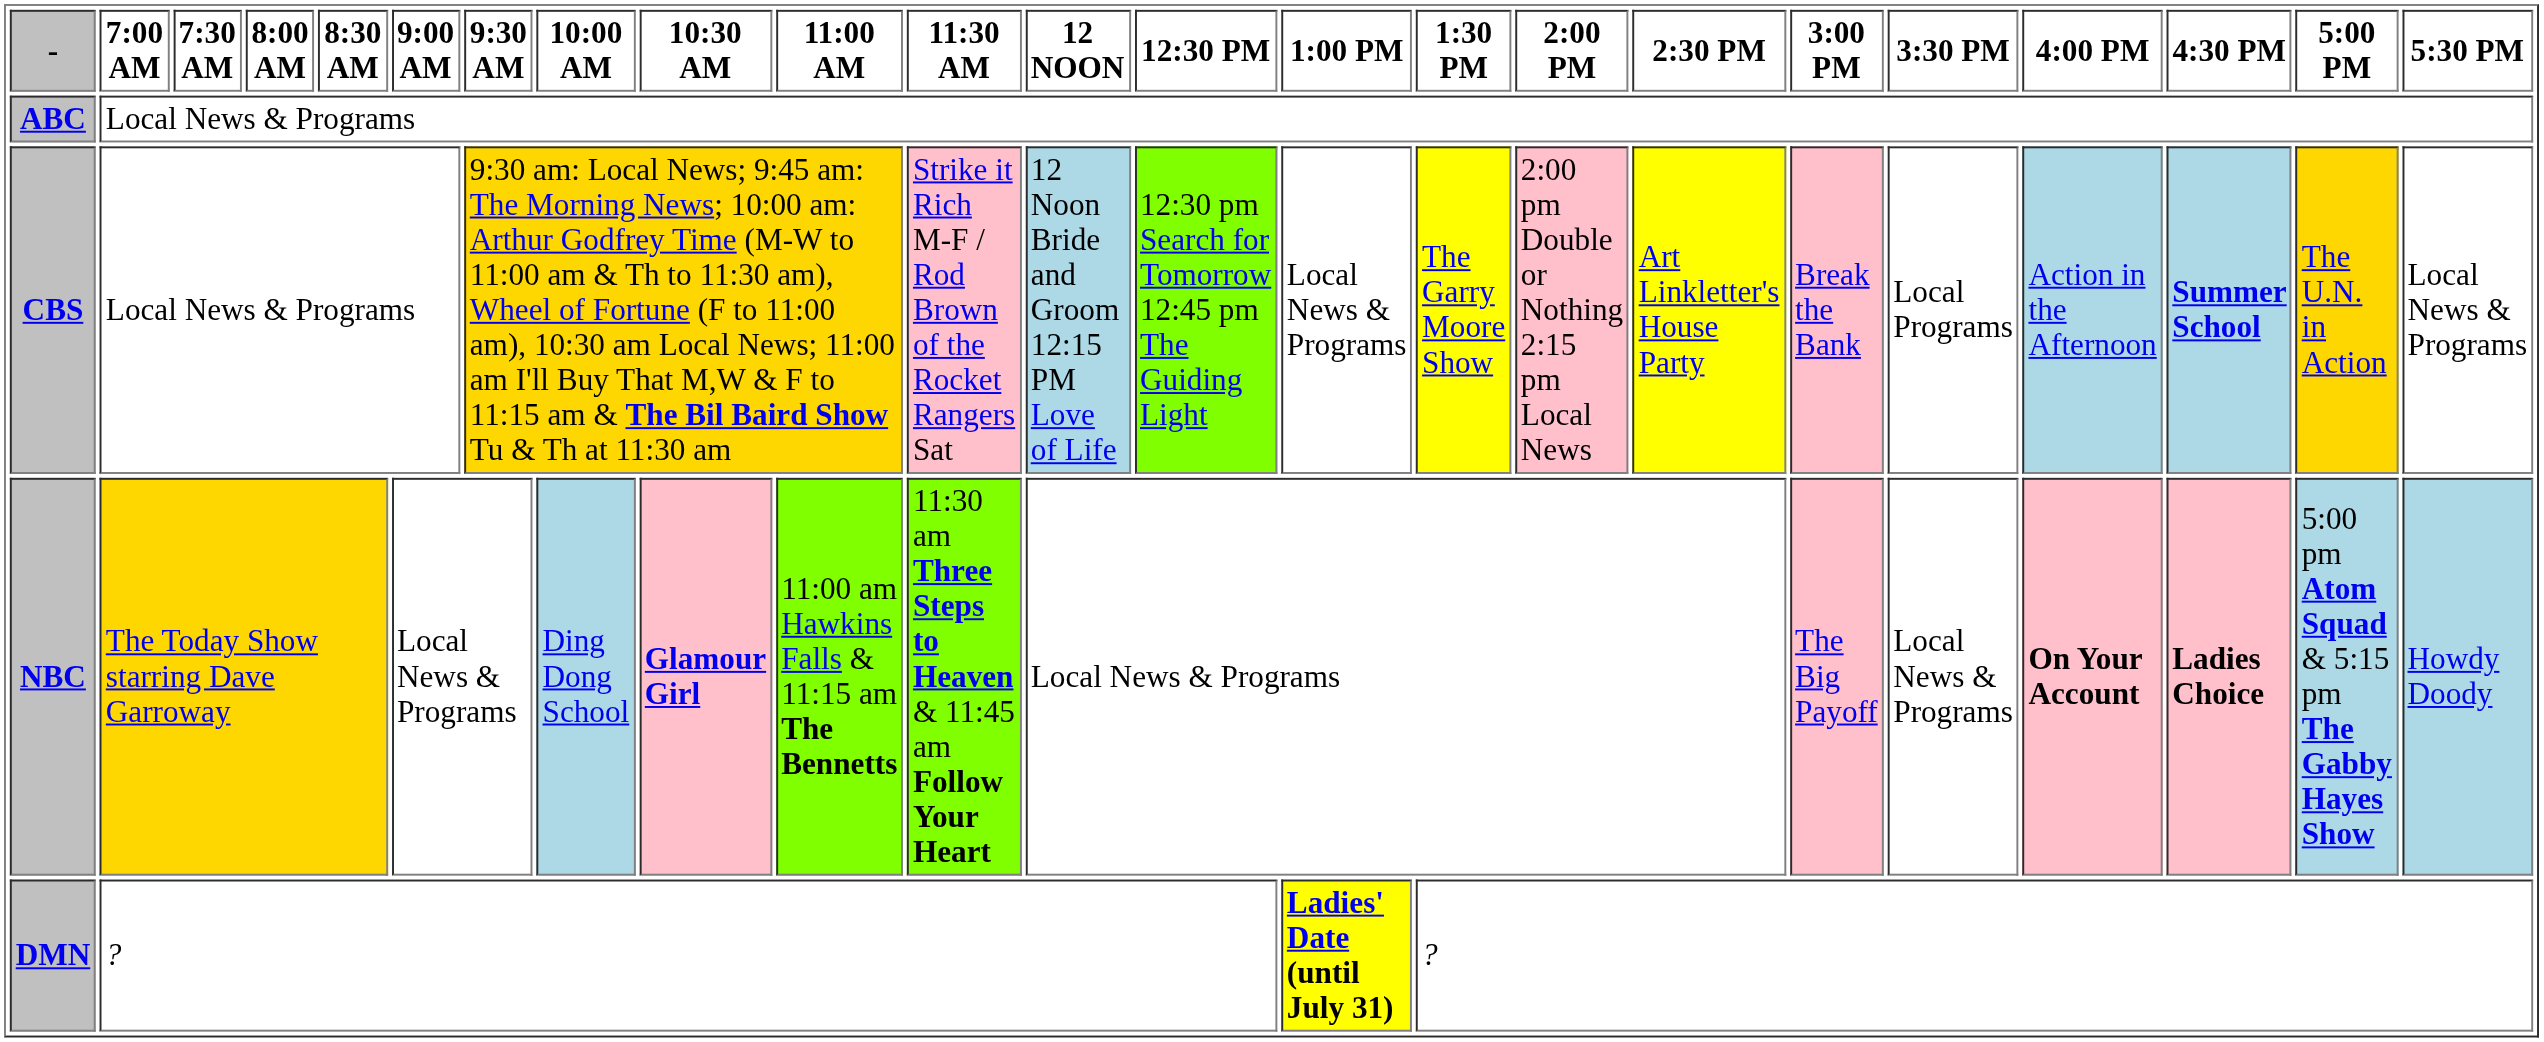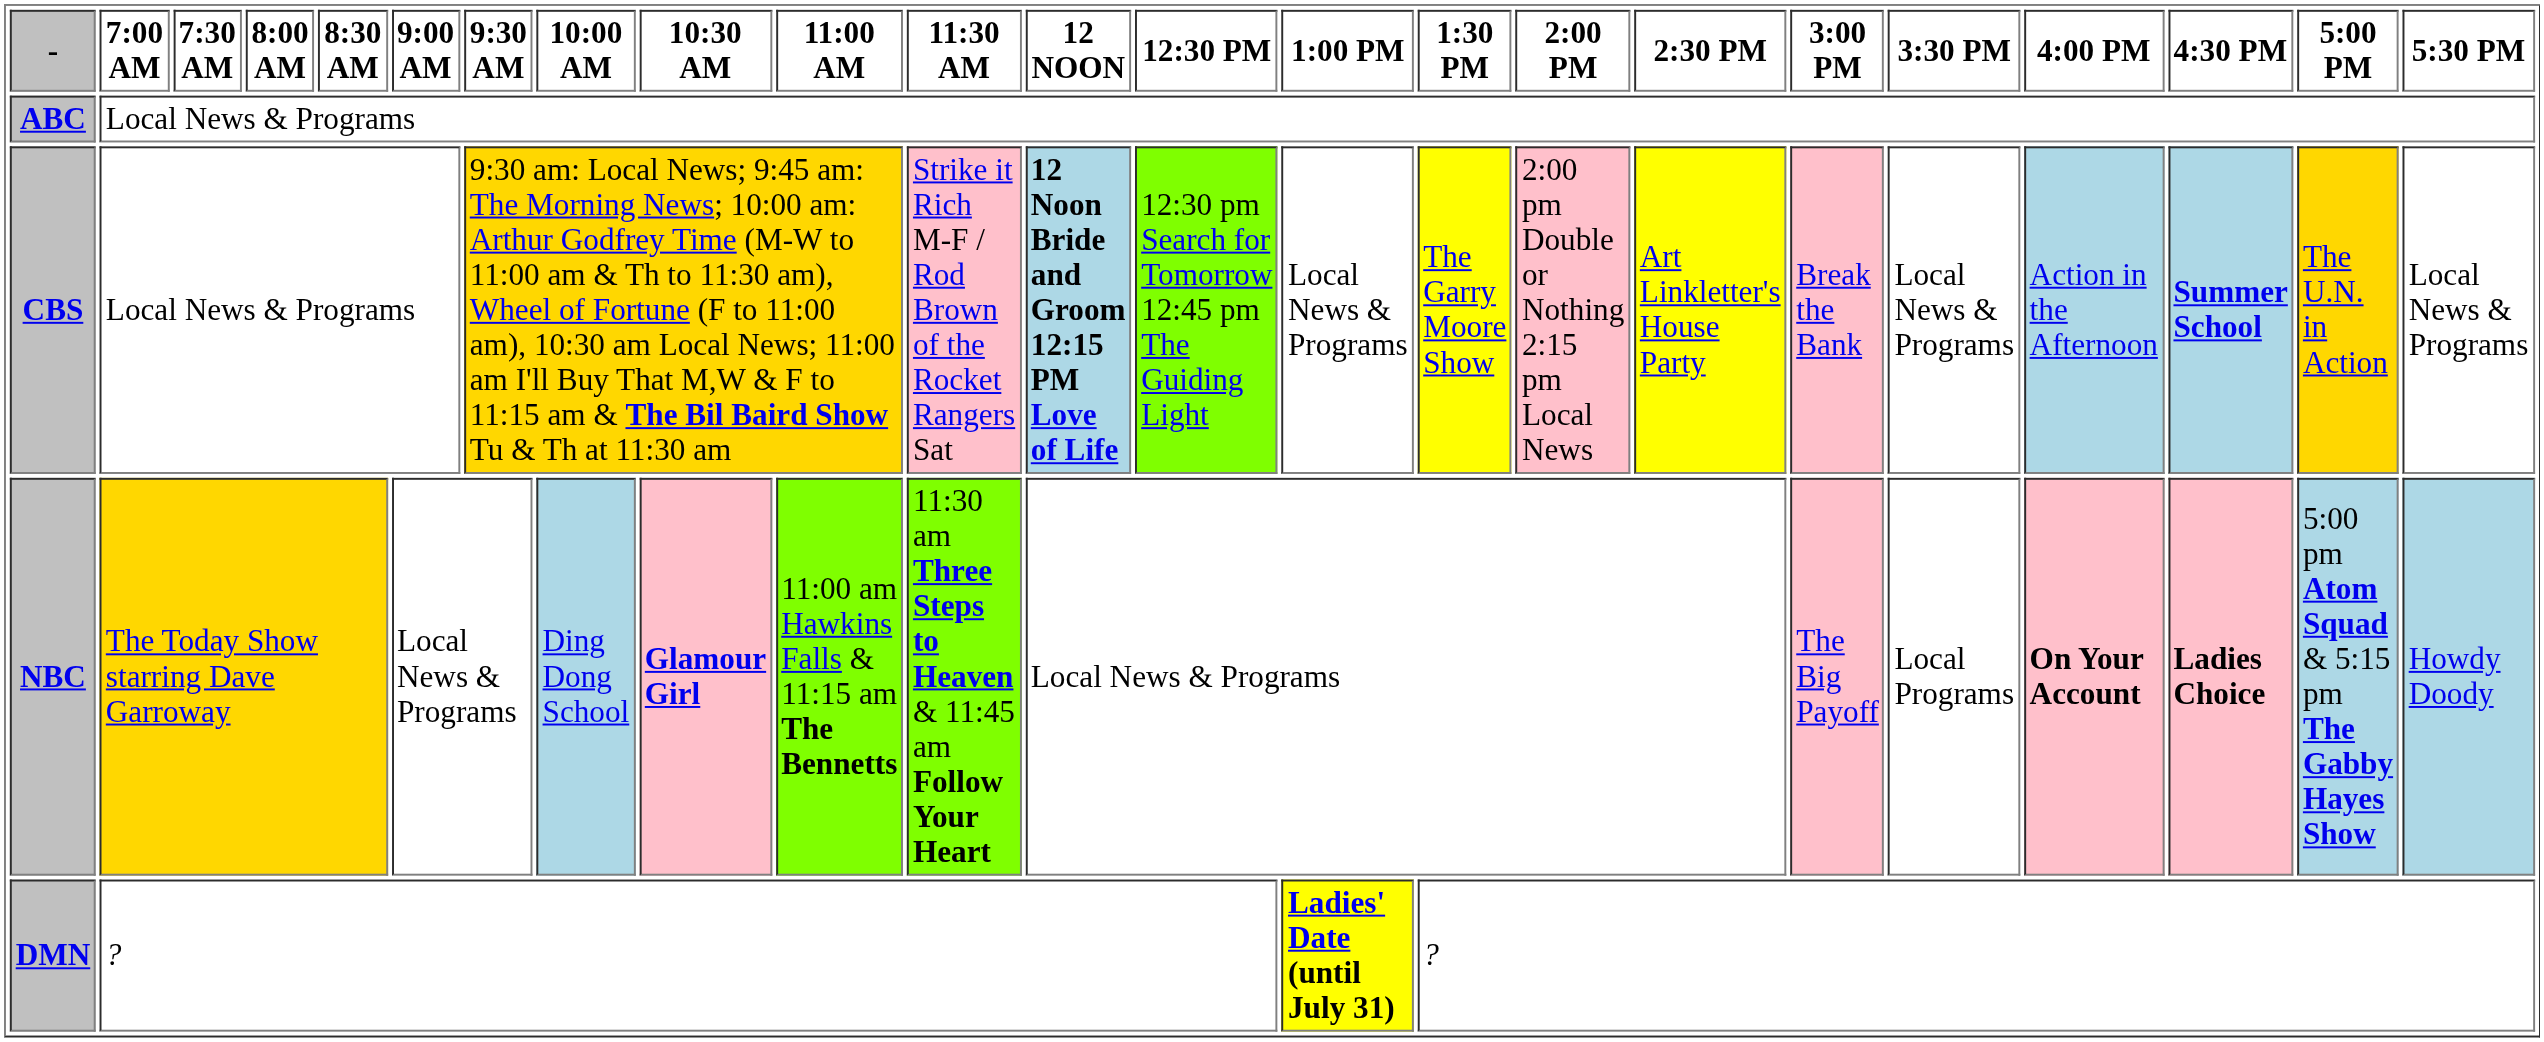(1075, 309) normal -> (1078, 309) bold
(1953, 309) Local Programs -> (1954, 309) Local News & Programs
(1953, 676) Local News & Programs -> (1954, 676) Local Programs
